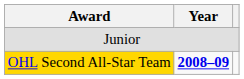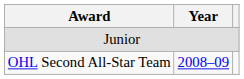(89, 62) gold background -> (89, 62) no background
(203, 62) bold -> (203, 62) normal
